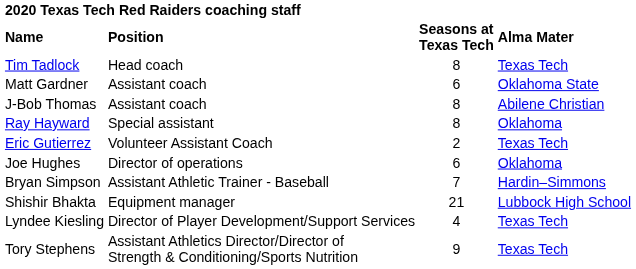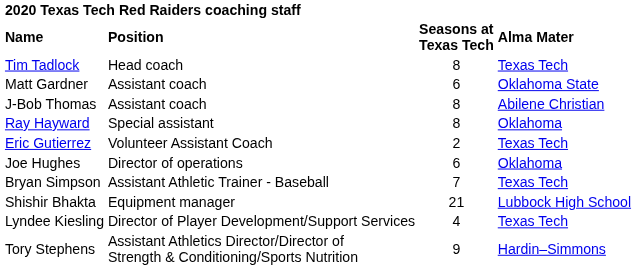(552, 182) Hardin–Simmons -> (533, 182) Texas Tech
(533, 249) Texas Tech -> (552, 249) Hardin–Simmons
